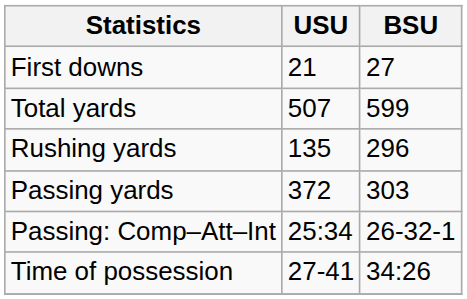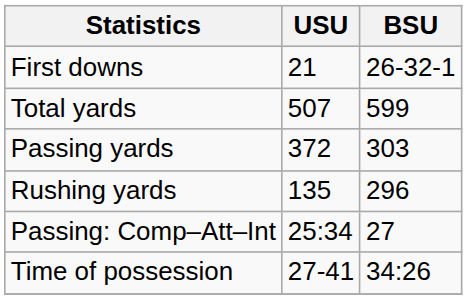(380, 67) 27 -> (411, 67) 26-32-1
rows swapped: (94, 149) <-> (92, 190)
(411, 231) 26-32-1 -> (380, 231) 27
